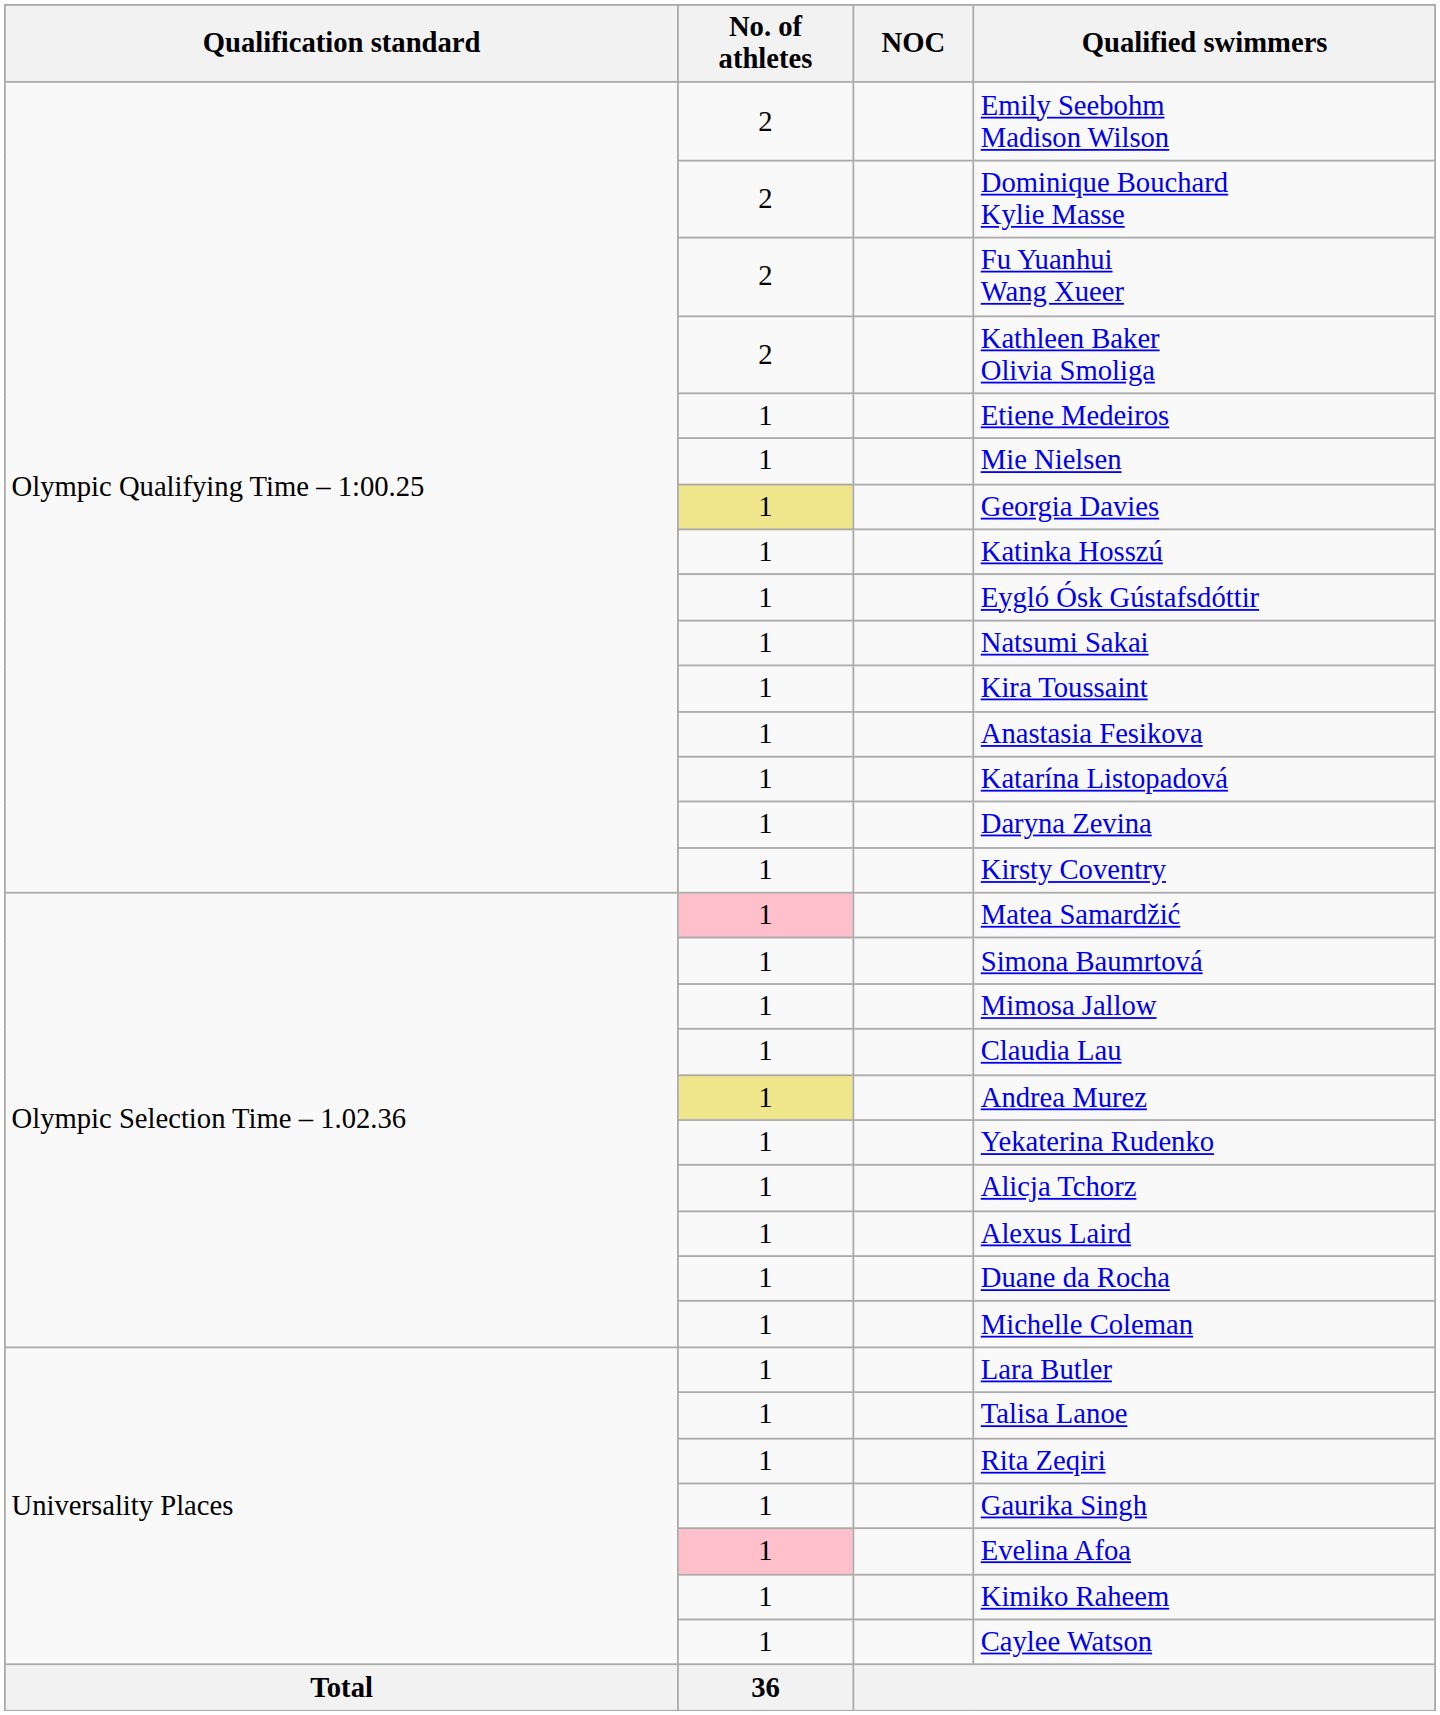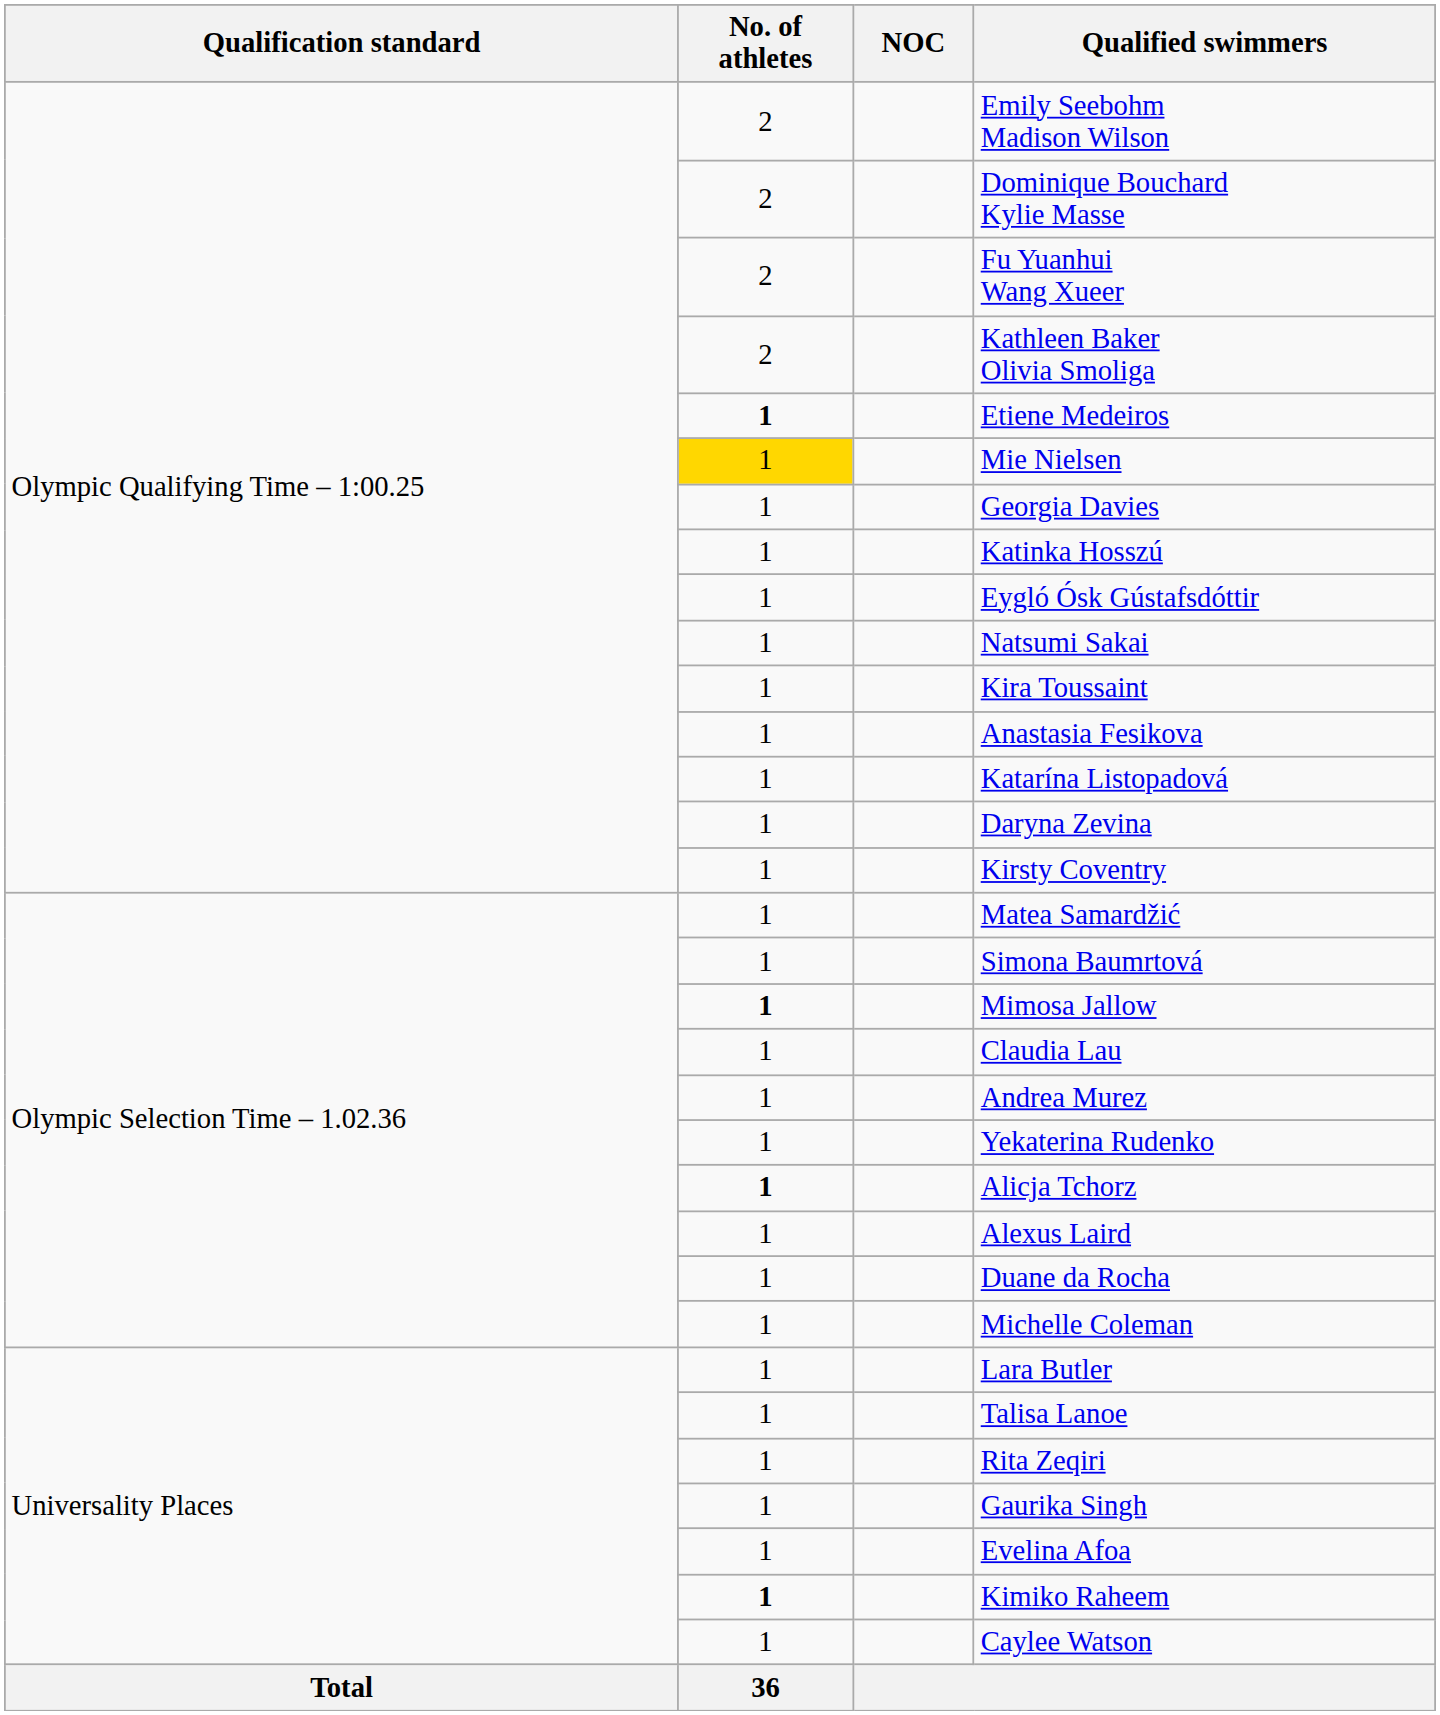(766, 415) normal -> (766, 415) bold
(766, 460) no background -> (766, 460) gold background
(766, 506) khaki background -> (766, 506) no background
(766, 915) pink background -> (766, 915) no background
(766, 1005) normal -> (766, 1005) bold
(766, 1096) khaki background -> (766, 1096) no background
(766, 1187) normal -> (766, 1187) bold
(766, 1550) pink background -> (766, 1550) no background
(766, 1596) normal -> (766, 1596) bold
